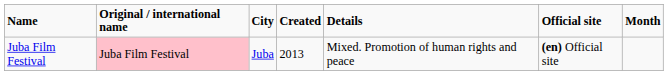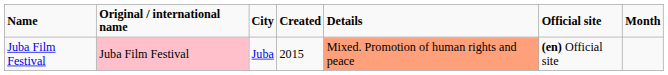(292, 53) 2013 -> (292, 53) 2015
(422, 53) no background -> (422, 53) lightsalmon background
